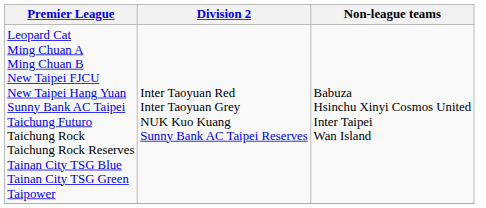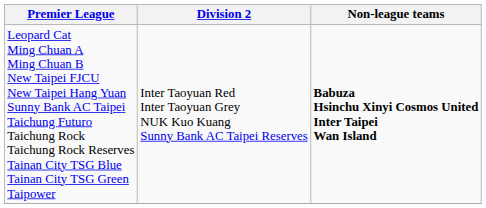(392, 114) normal -> (396, 114) bold
